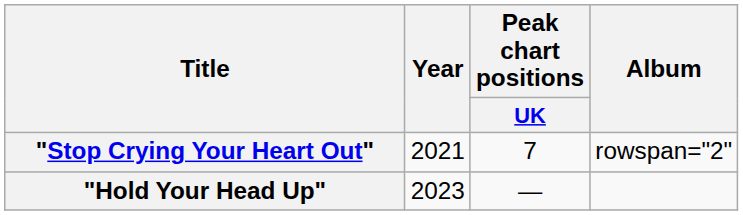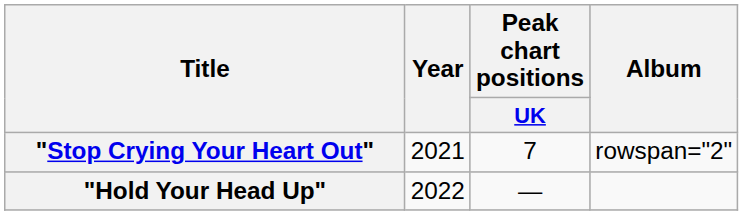(438, 190) 2023 -> (438, 190) 2022
